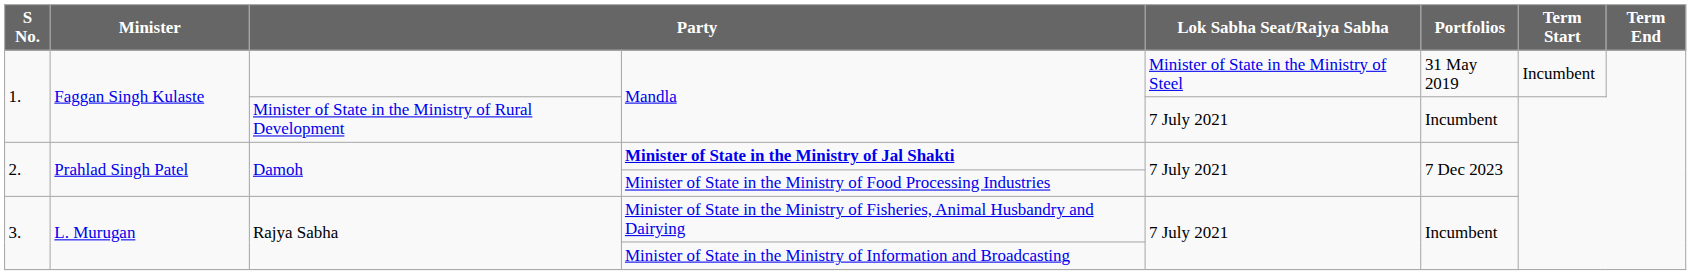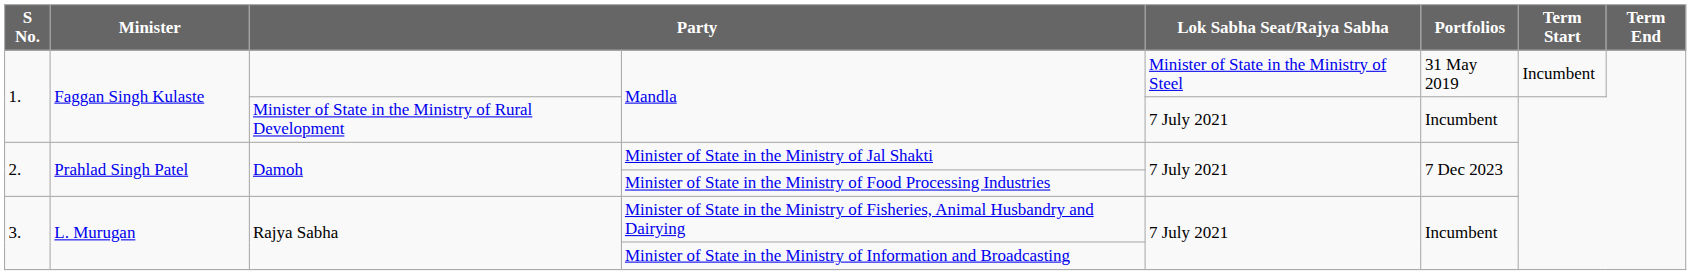(790, 155) bold -> (779, 155) normal
